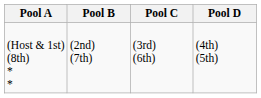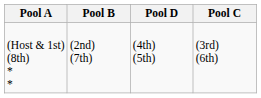columns swapped: (162, 13) <-> (225, 13)
